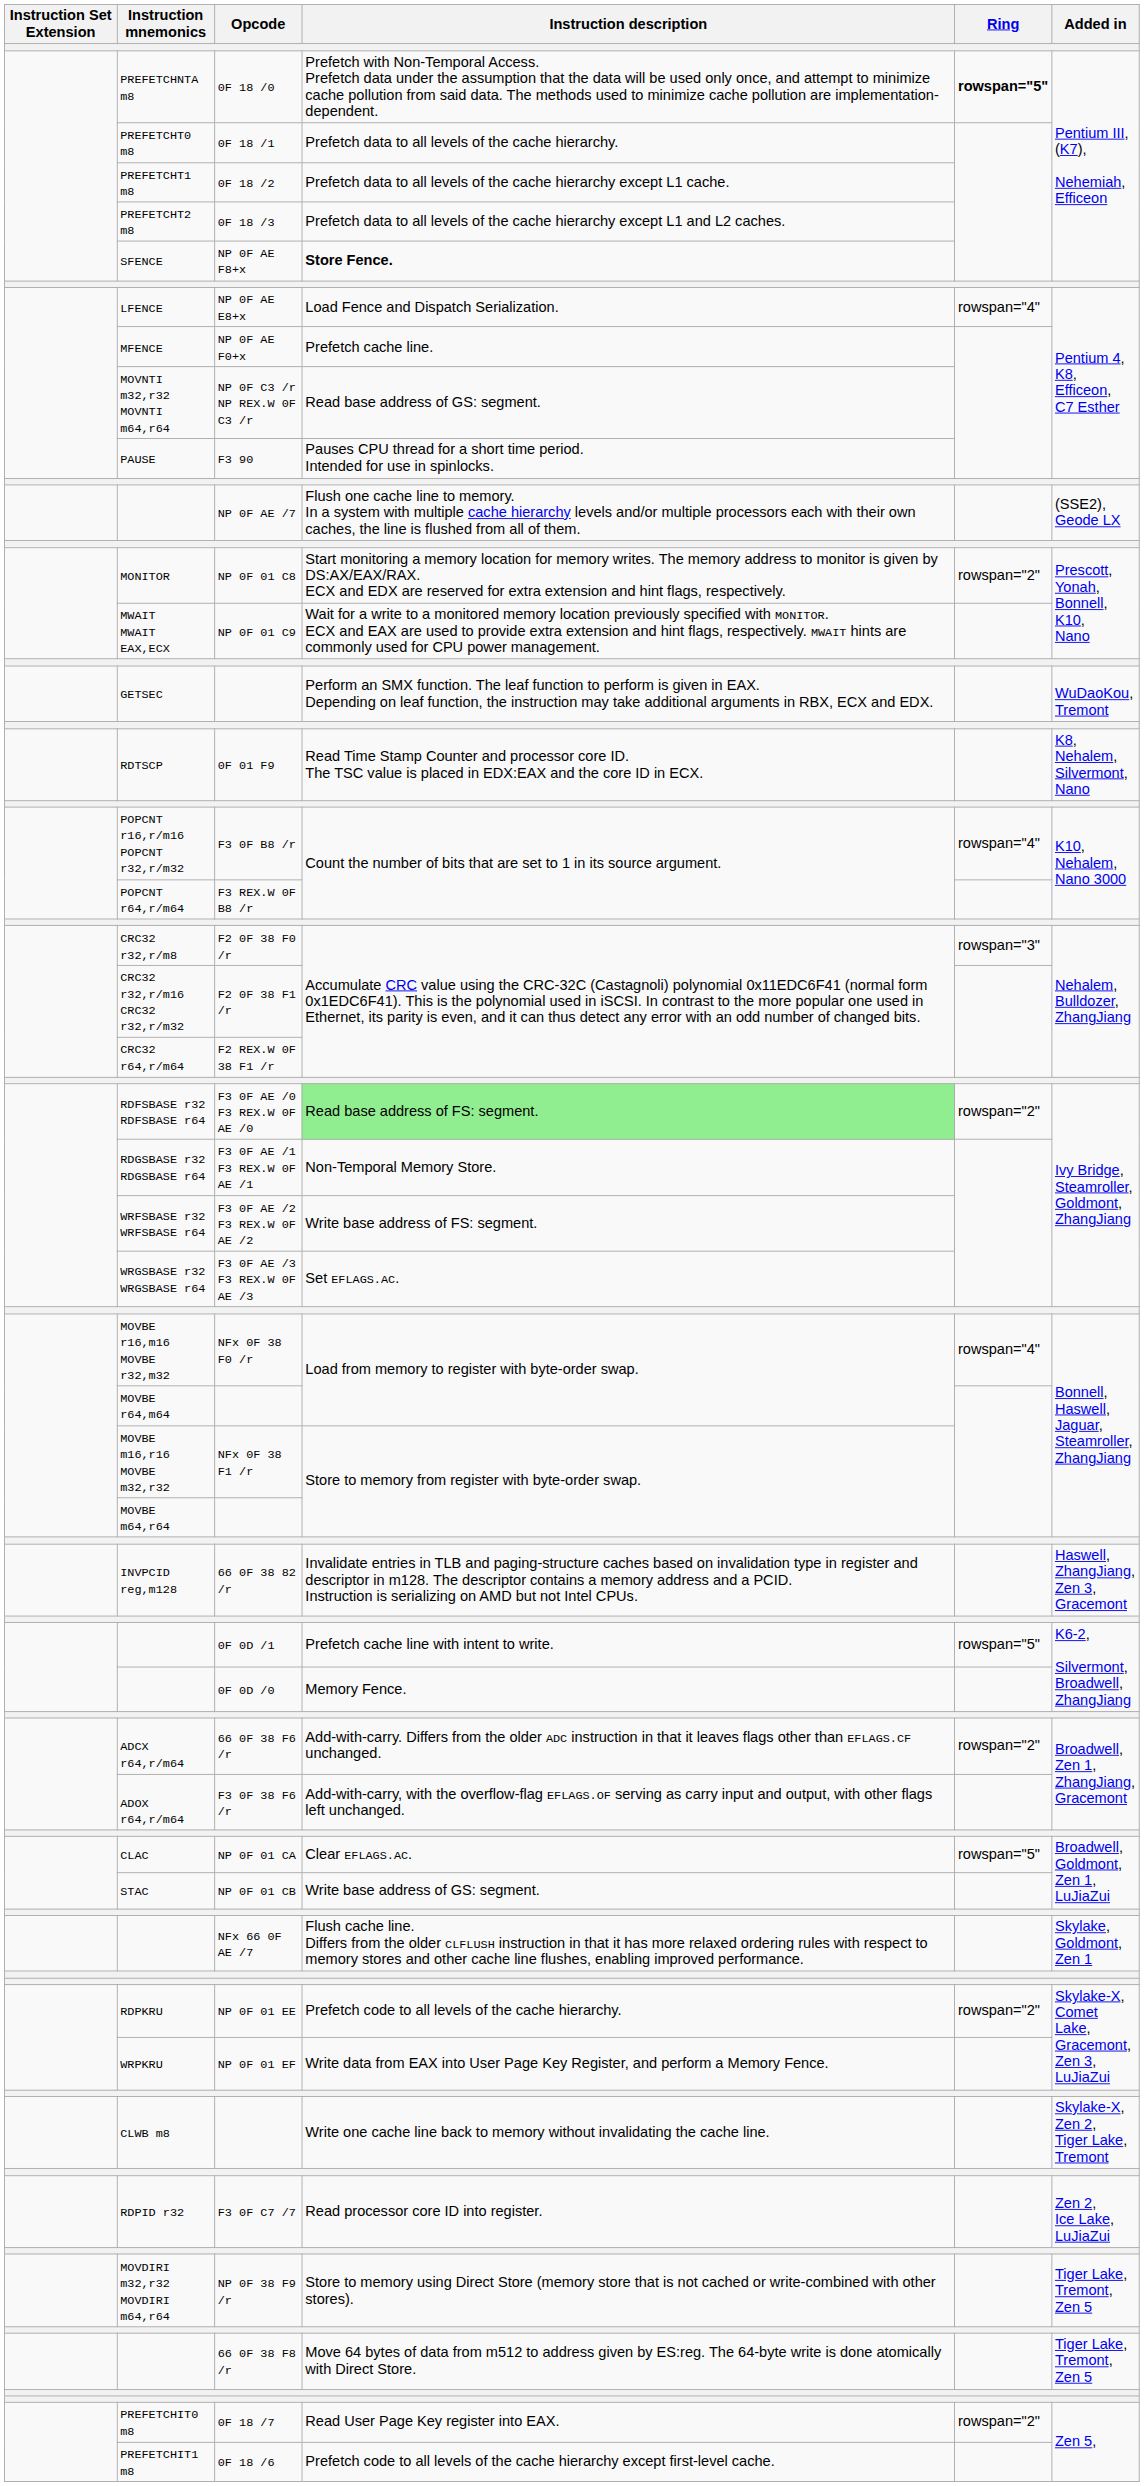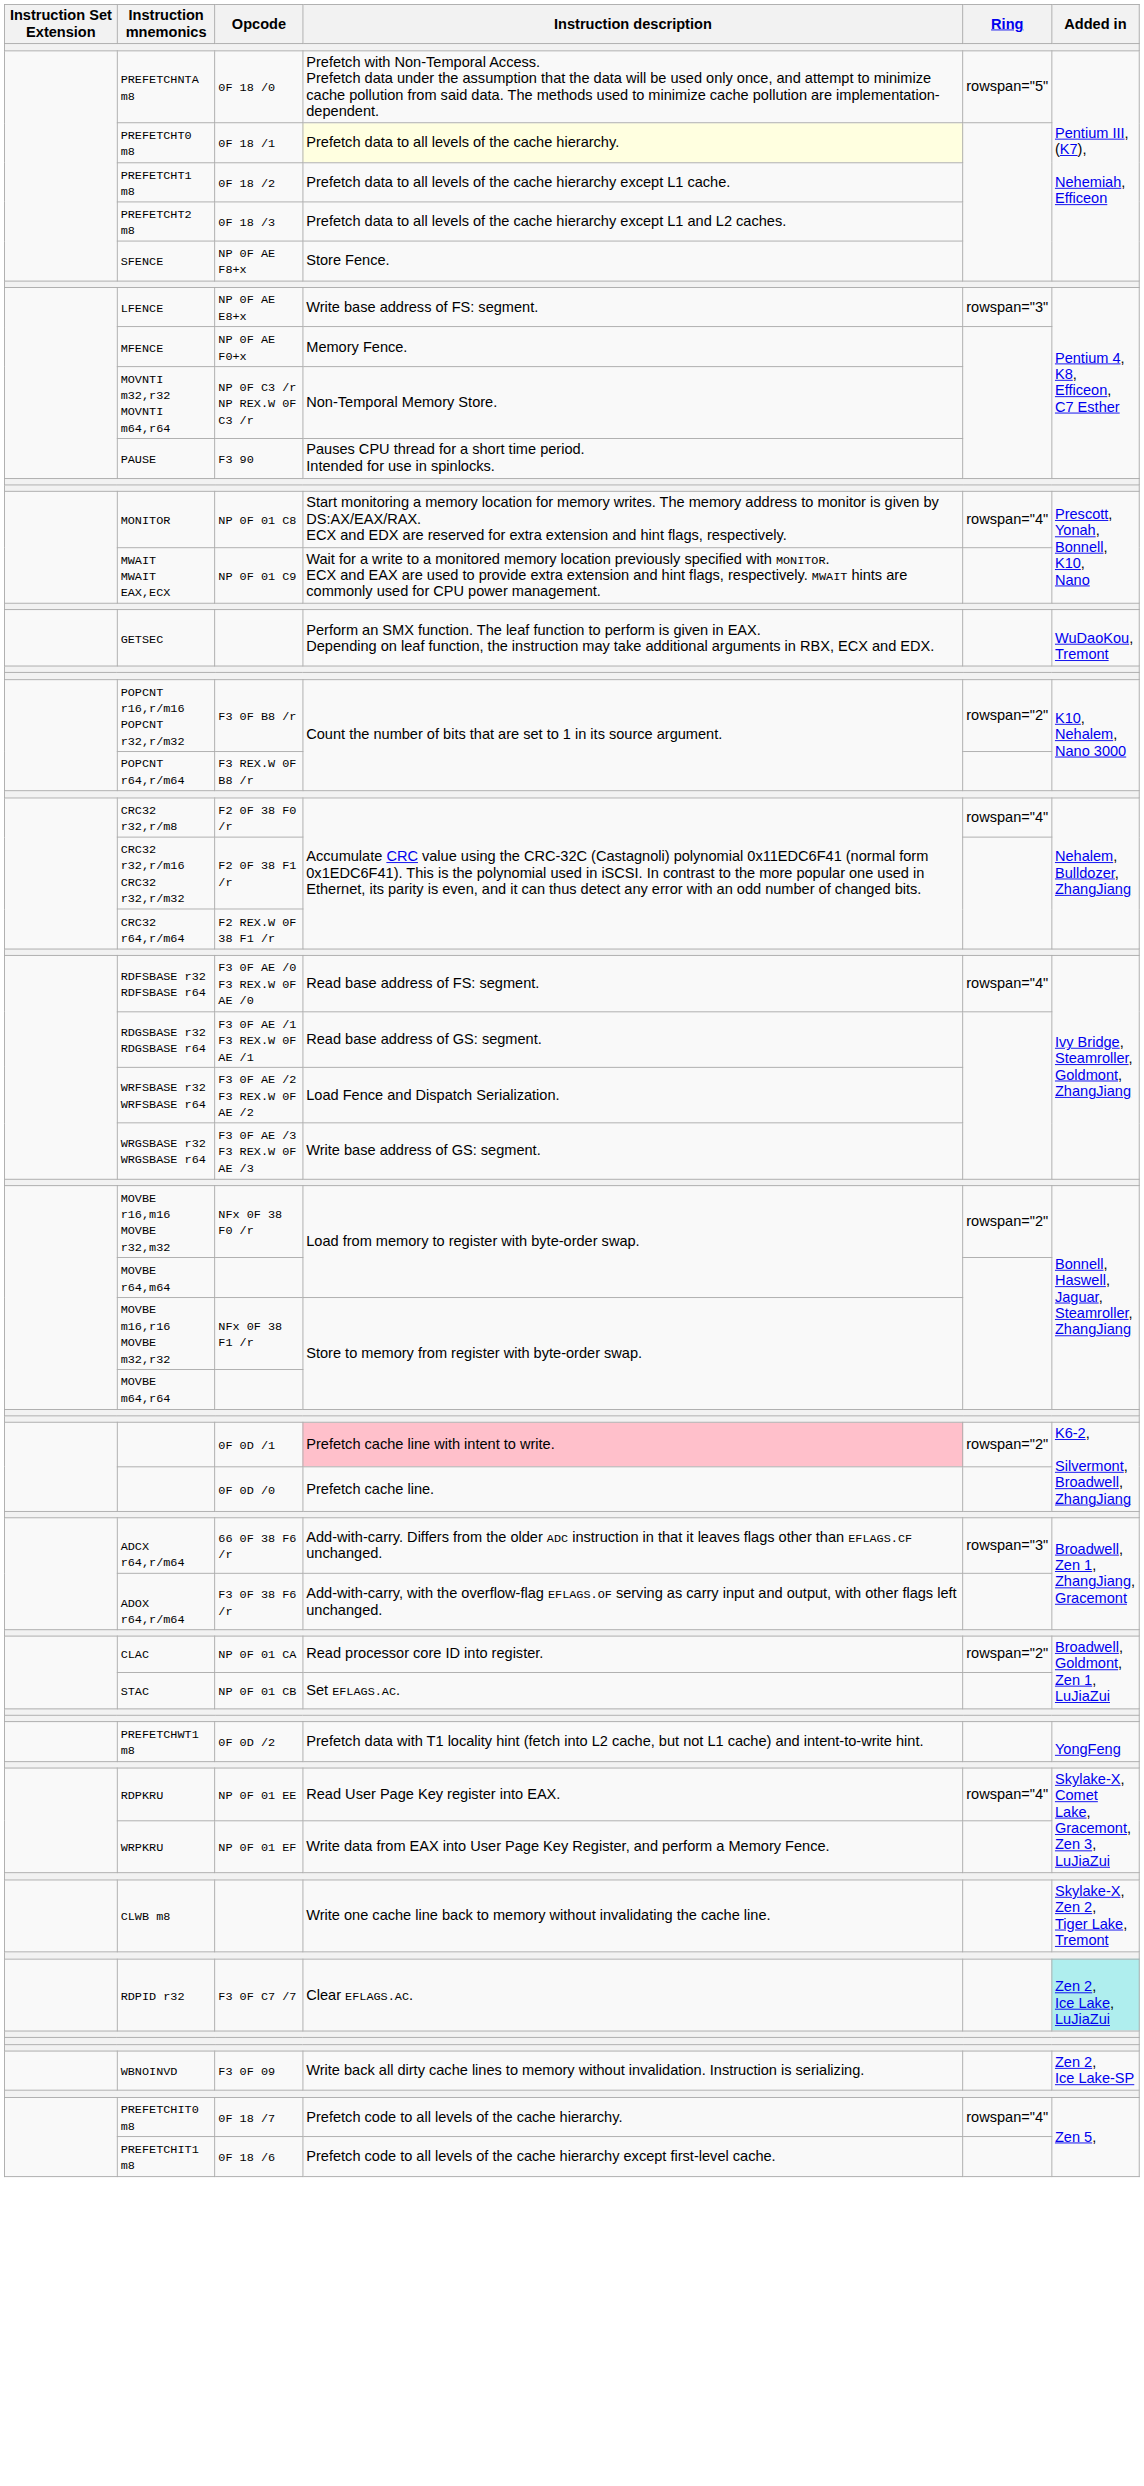(1003, 86) bold -> (1007, 86) normal
(462, 142) no background -> (463, 142) lightyellow background
(349, 261) bold -> (348, 261) normal
(432, 307) Load Fence and Dispatch Serialization. -> (422, 307) Write base address of FS: segment.
(999, 307) rowspan="4" -> (1007, 307) rowspan="3"
(369, 346) Prefetch cache line. -> (357, 346) Memory Fence.
(423, 402) Read base address of GS: segment. -> (402, 402) Non-Temporal Memory Store.
- row: (166, 513)
(999, 575) rowspan="2" -> (1007, 519) rowspan="4"
- row: (142, 766)
(999, 843) rowspan="4" -> (1007, 715) rowspan="2"
(999, 945) rowspan="3" -> (1007, 817) rowspan="4"
(422, 1111) lightgreen background -> (423, 983) no background
(999, 1111) rowspan="2" -> (1007, 983) rowspan="4"
(401, 1167) Non-Temporal Memory Store. -> (424, 1039) Read base address of GS: segment.
(421, 1223) Write base address of FS: segment. -> (433, 1095) Load Fence and Dispatch Serialization.
(352, 1279) Set EFLAGS.AC. -> (423, 1151) Write base address of GS: segment.
(999, 1349) rowspan="4" -> (1007, 1221) rowspan="2"
- row: (149, 1581)
(430, 1644) no background -> (430, 1444) pink background
(999, 1644) rowspan="5" -> (1007, 1444) rowspan="2"
(356, 1689) Memory Fence. -> (370, 1488) Prefetch cache line.
(999, 1746) rowspan="2" -> (1007, 1545) rowspan="3"
(359, 1855) Clear EFLAGS.AC. -> (425, 1654) Read processor core ID into register.
(999, 1854) rowspan="5" -> (1007, 1654) rowspan="2"
(423, 1890) Write base address of GS: segment. -> (353, 1690) Set EFLAGS.AC.
- row: (166, 1943)
+ row: (160, 1743)
(463, 2011) Prefetch code to all levels of the cache hierarchy. -> (433, 1794) Read User Page Key register into EAX.
(999, 2011) rowspan="2" -> (1007, 1794) rowspan="4"
(424, 2211) Read processor core ID into register. -> (360, 1995) Clear EFLAGS.AC.
(1085, 2219) no background -> (1084, 2003) paleturquoise background
- row: (145, 2292)
- row: (166, 2361)
+ row: (149, 2072)
(432, 2422) Read User Page Key register into EAX. -> (464, 2117) Prefetch code to all levels of the cache hierarchy.
(999, 2422) rowspan="2" -> (1007, 2117) rowspan="4"
